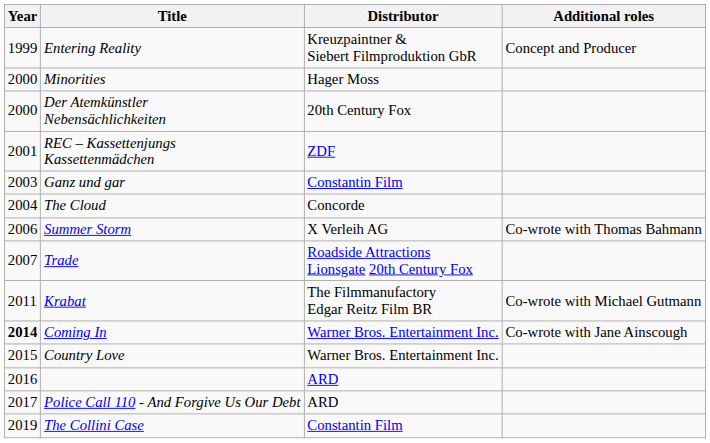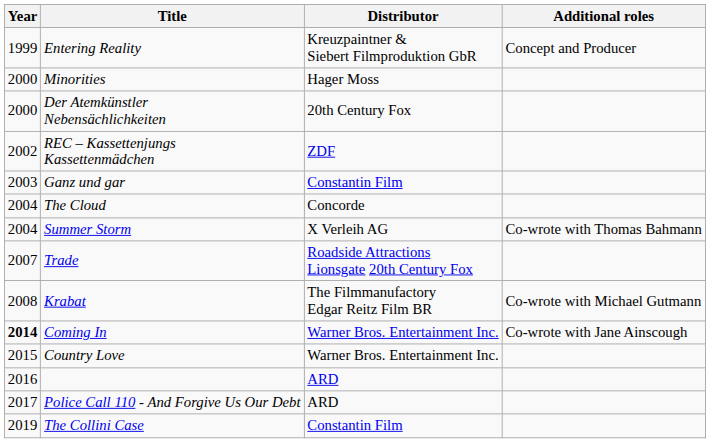(23, 150) 2001 -> (23, 150) 2002
(23, 229) 2006 -> (23, 229) 2004
(22, 300) 2011 -> (23, 300) 2008
